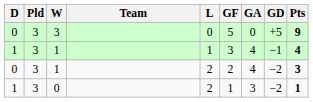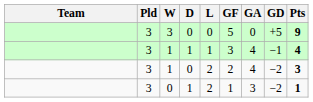columns swapped: (133, 13) <-> (14, 13)
